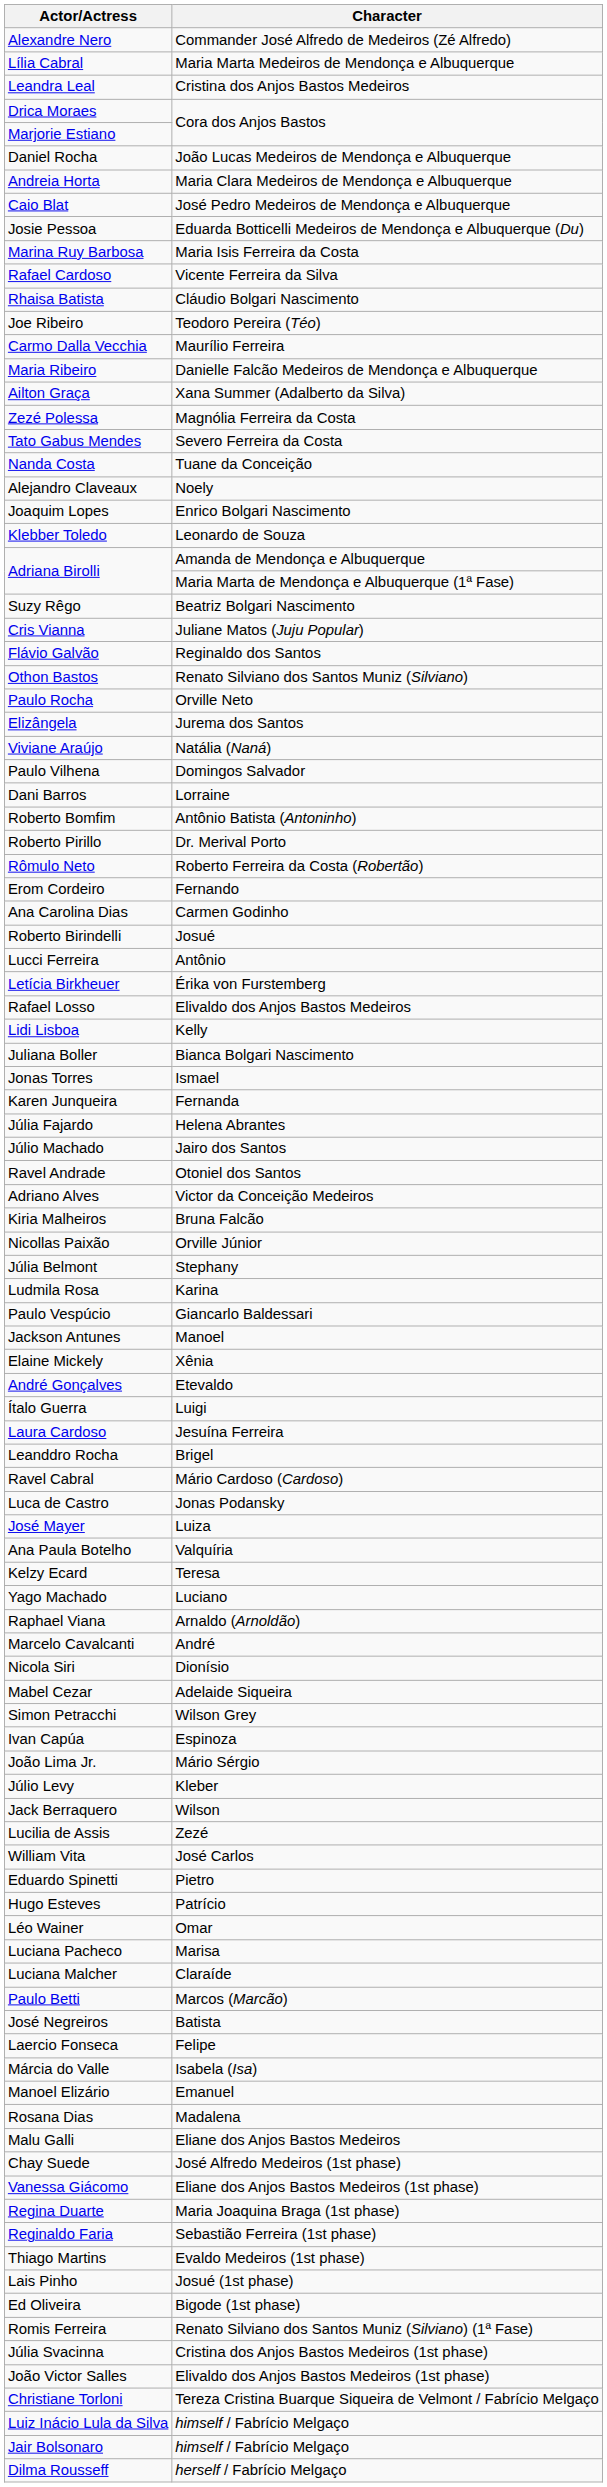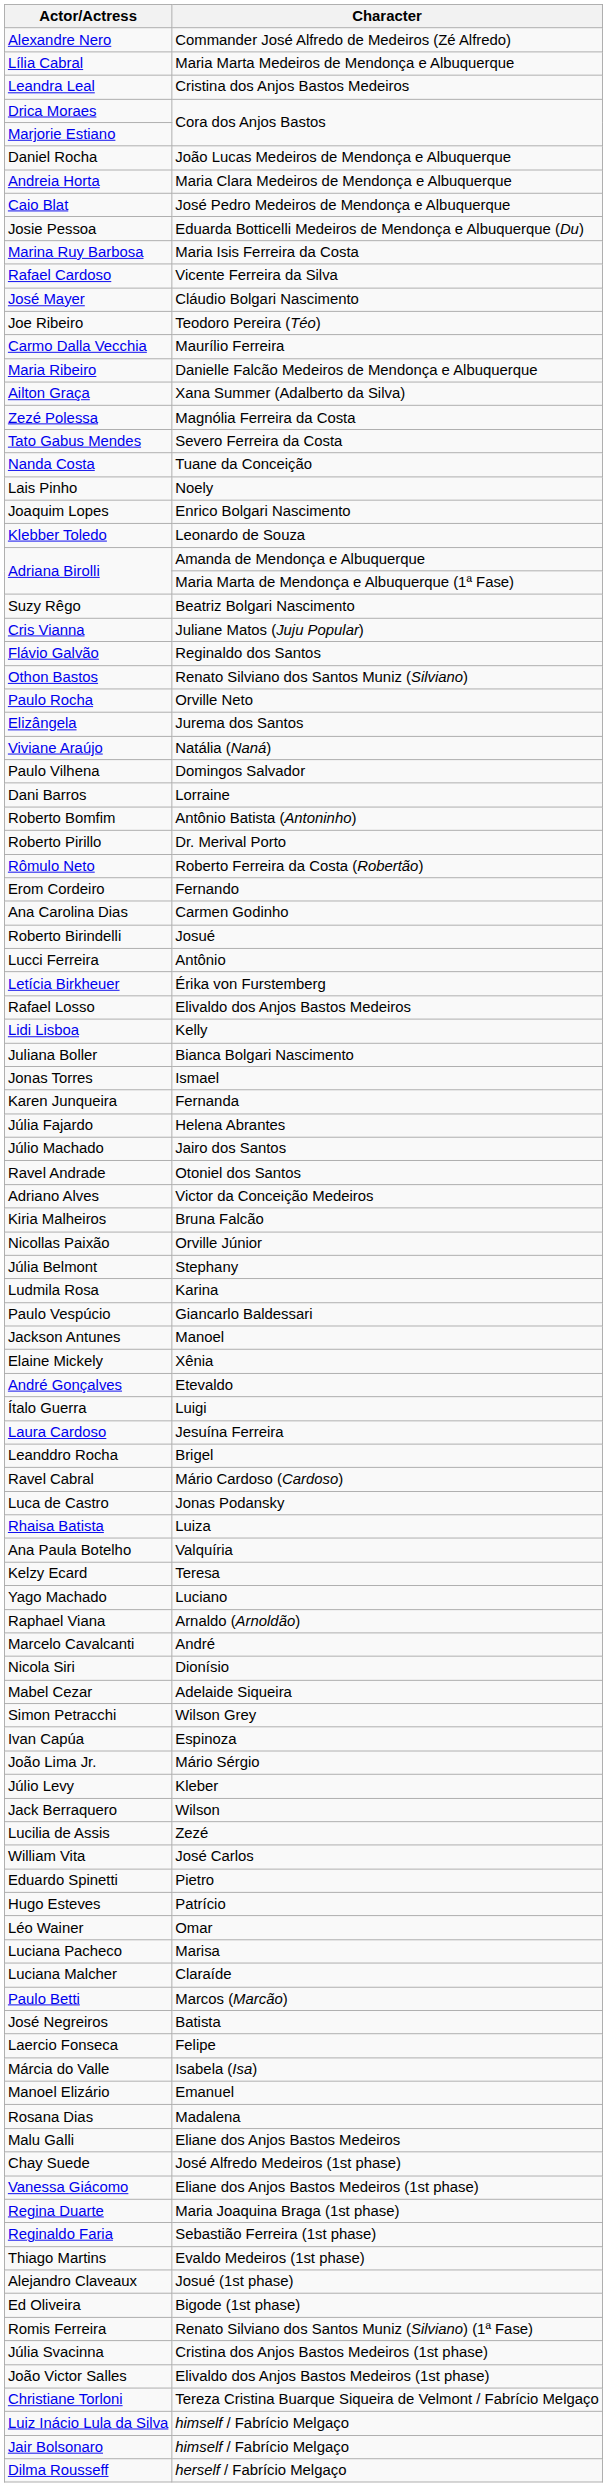(56, 299) Rhaisa Batista -> (46, 299) José Mayer
(72, 488) Alejandro Claveaux -> (43, 488) Lais Pinho
(46, 1526) José Mayer -> (56, 1526) Rhaisa Batista
(43, 2281) Lais Pinho -> (72, 2281) Alejandro Claveaux
